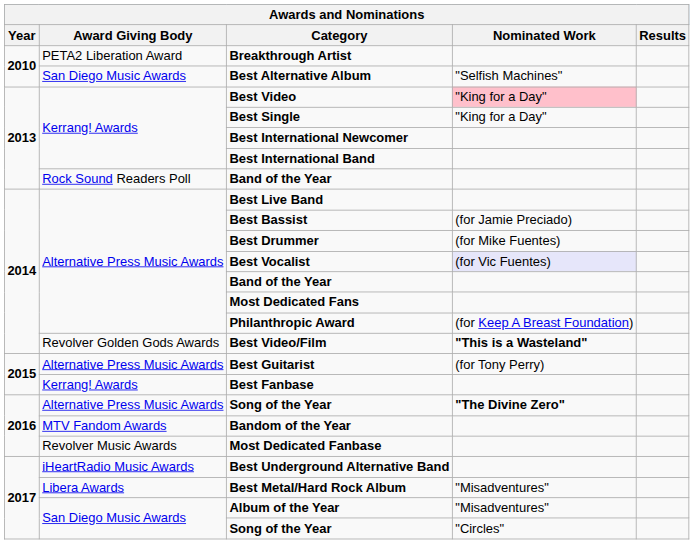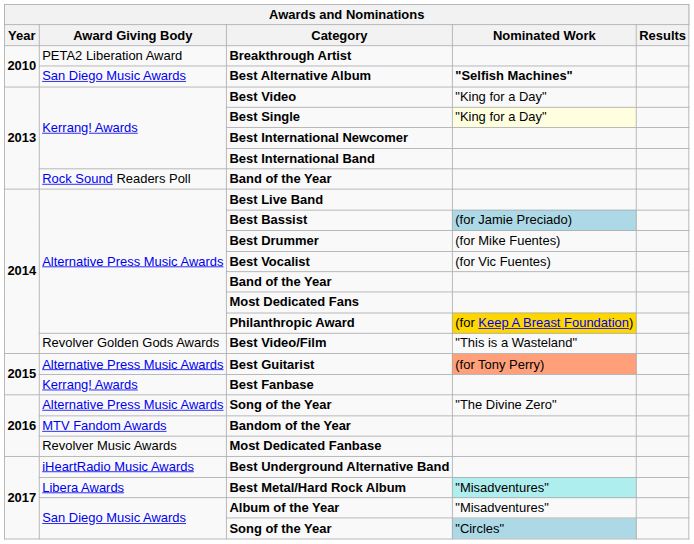(509, 76) normal -> (514, 76) bold
(501, 96) pink background -> (501, 96) no background
(501, 117) no background -> (501, 117) lightyellow background
(514, 220) no background -> (514, 220) lightblue background
(503, 261) lavender background -> (503, 261) no background
(544, 323) no background -> (544, 323) gold background
(521, 343) bold -> (516, 343) normal
(500, 364) no background -> (500, 364) lightsalmon background
(510, 405) bold -> (506, 405) normal
(502, 487) no background -> (502, 487) paleturquoise background
(480, 528) no background -> (480, 528) lightblue background
